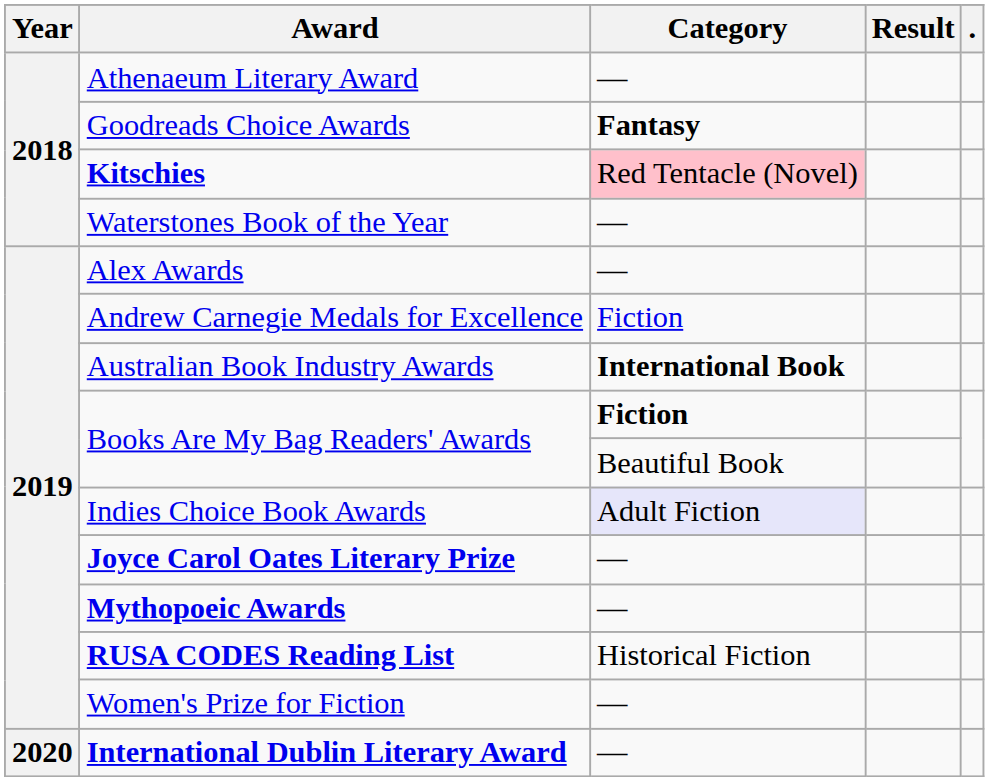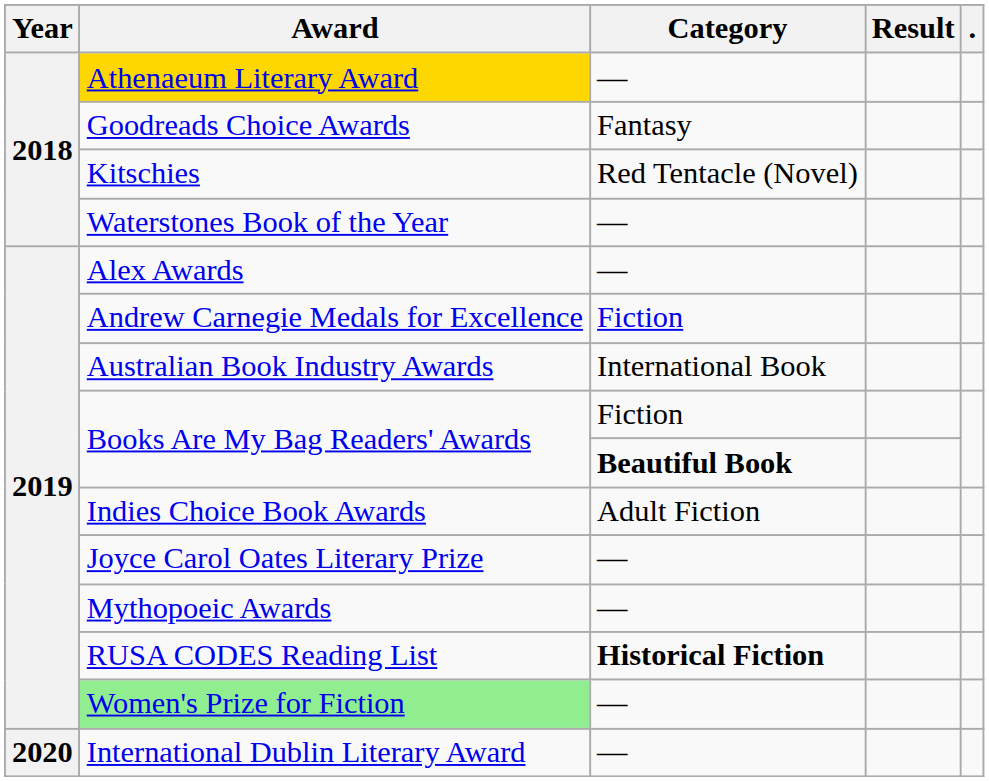(253, 76) no background -> (253, 76) gold background
(649, 125) bold -> (644, 125) normal
(146, 173) bold -> (143, 173) normal
(727, 173) pink background -> (727, 173) no background
(721, 366) bold -> (711, 366) normal
(643, 414) bold -> (640, 414) normal
(690, 462) normal -> (695, 462) bold
(679, 510) lavender background -> (679, 510) no background
(301, 558) bold -> (285, 558) normal
(216, 607) bold -> (209, 607) normal
(270, 655) bold -> (262, 655) normal
(704, 655) normal -> (711, 655) bold
(246, 703) no background -> (246, 703) lightgreen background
(327, 751) bold -> (306, 751) normal
